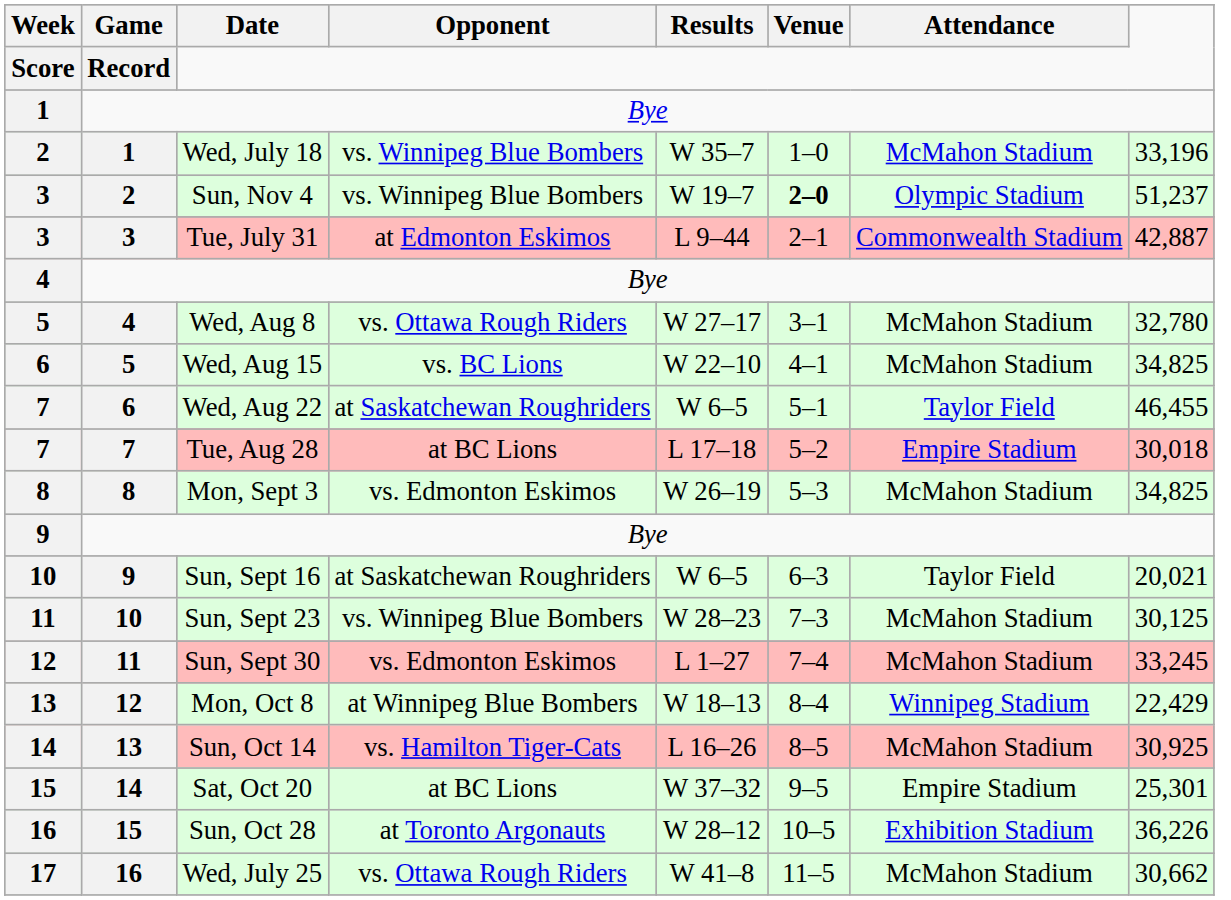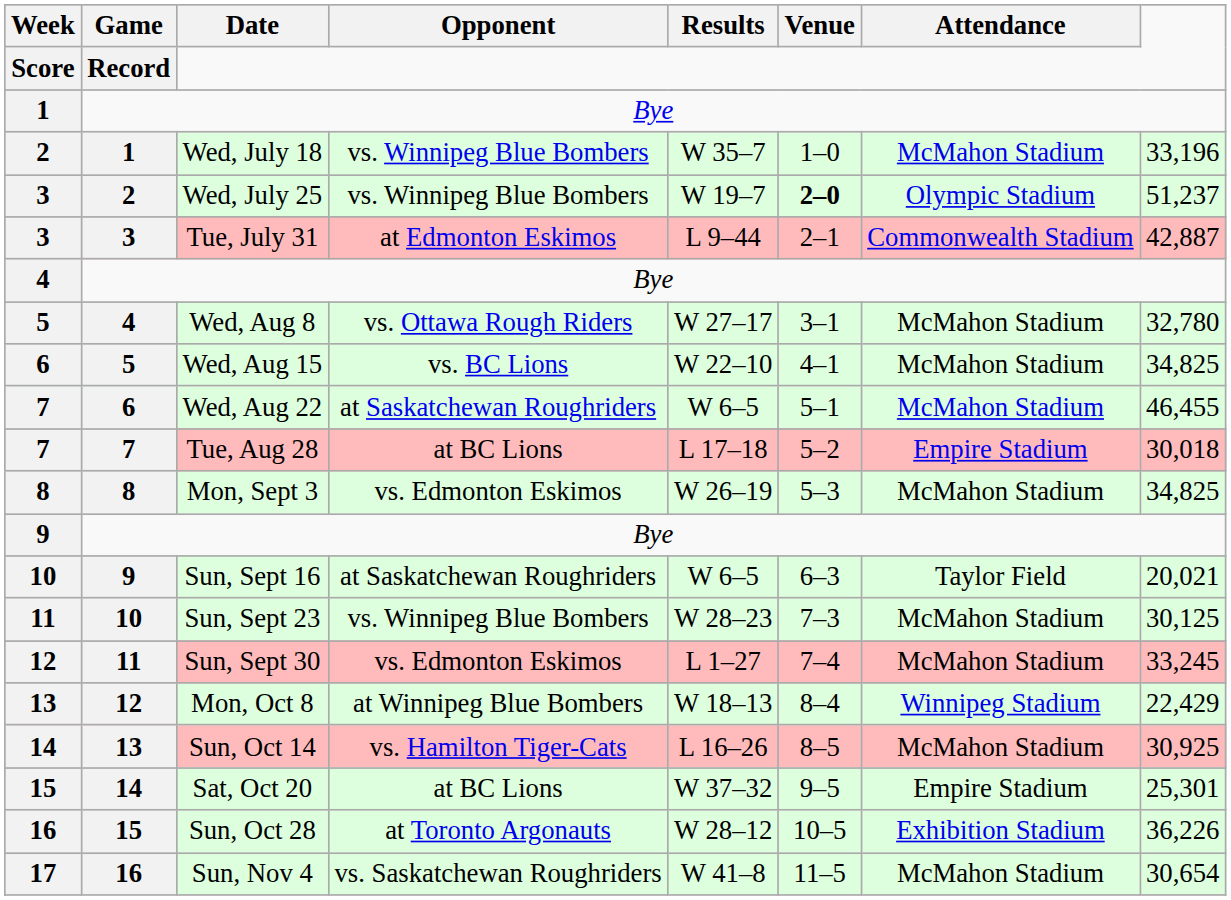(252, 195) Sun, Nov 4 -> (252, 195) Wed, July 25
(989, 407) Taylor Field -> (1000, 407) McMahon Stadium
(252, 873) Wed, July 25 -> (252, 873) Sun, Nov 4
(493, 873) vs. Ottawa Rough Riders -> (498, 873) vs. Saskatchewan Roughriders
(1172, 873) 30,662 -> (1183, 873) 30,654
